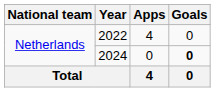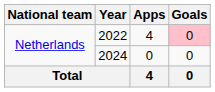(190, 35) no background -> (190, 35) pink background
(190, 55) bold -> (190, 55) normal
